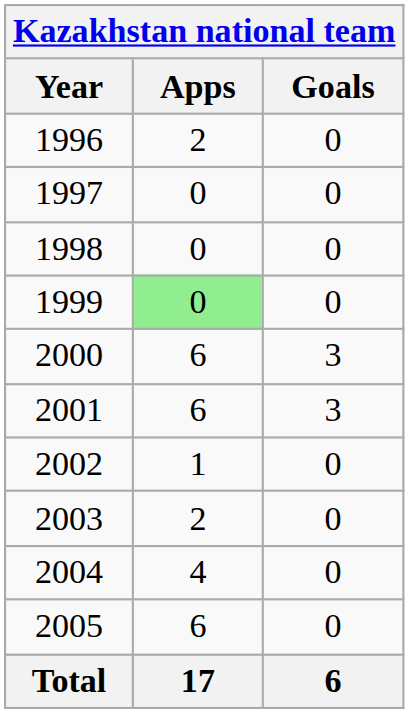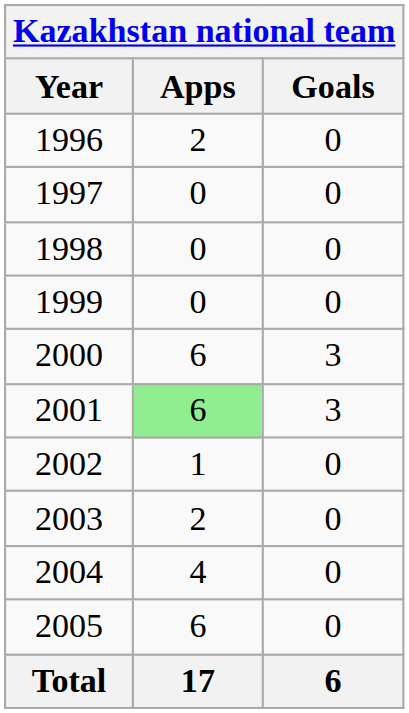(198, 301) lightgreen background -> (198, 301) no background
(198, 409) no background -> (198, 409) lightgreen background
